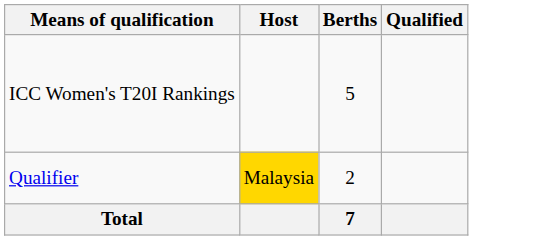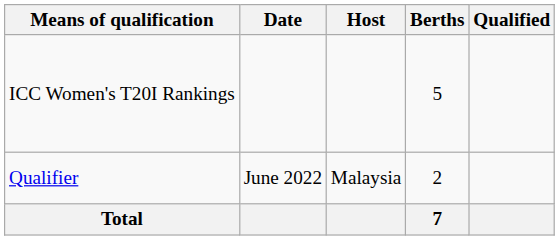+ column: (283, 19)
(279, 177) gold background -> (366, 177) no background
